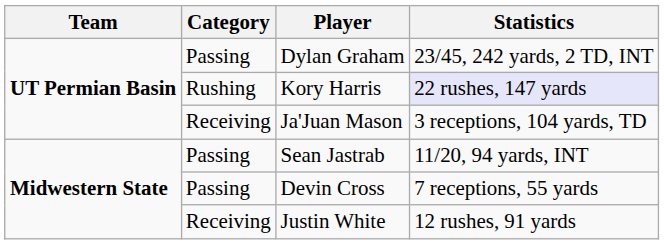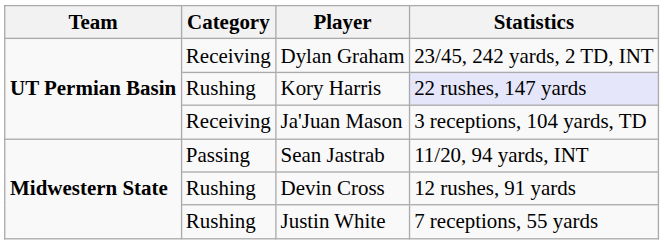(218, 55) Passing -> (228, 55) Receiving
(218, 188) Passing -> (221, 188) Rushing
(506, 188) 7 receptions, 55 yards -> (495, 188) 12 rushes, 91 yards
(228, 221) Receiving -> (221, 221) Rushing
(495, 221) 12 rushes, 91 yards -> (506, 221) 7 receptions, 55 yards
